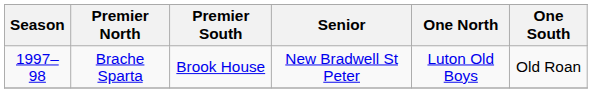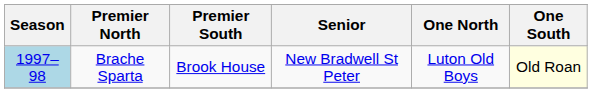(37, 66) no background -> (37, 66) lightblue background
(549, 66) no background -> (549, 66) lightyellow background
